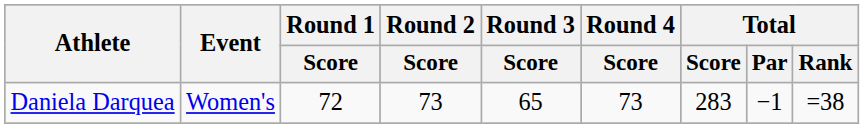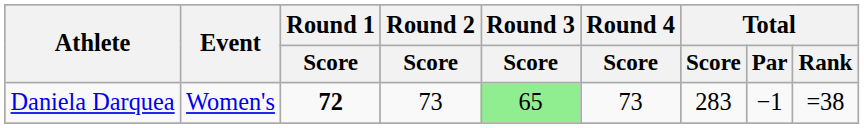(331, 103) normal -> (331, 103) bold
(531, 103) no background -> (531, 103) lightgreen background
